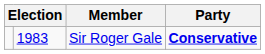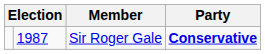(32, 37) 1983 -> (32, 37) 1987
